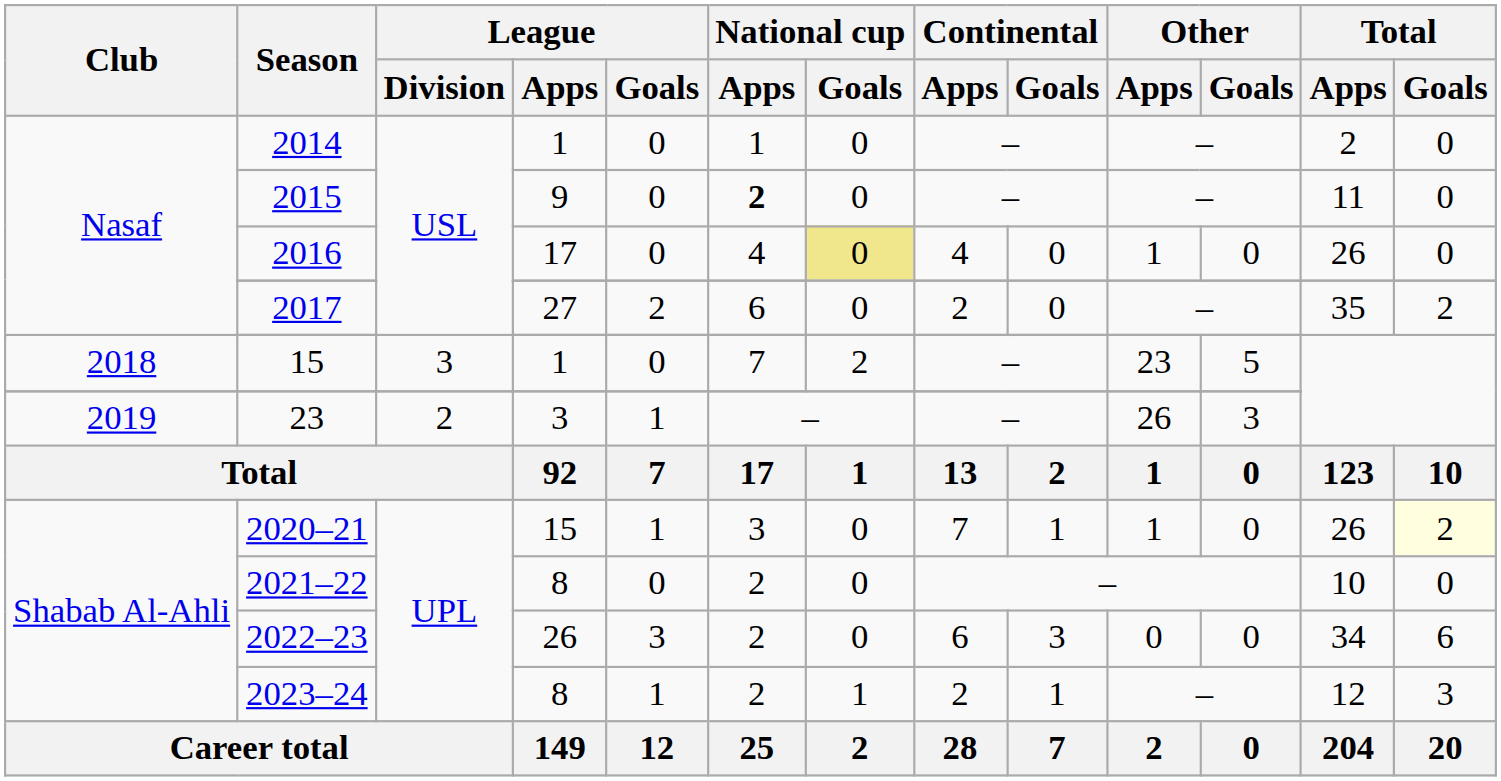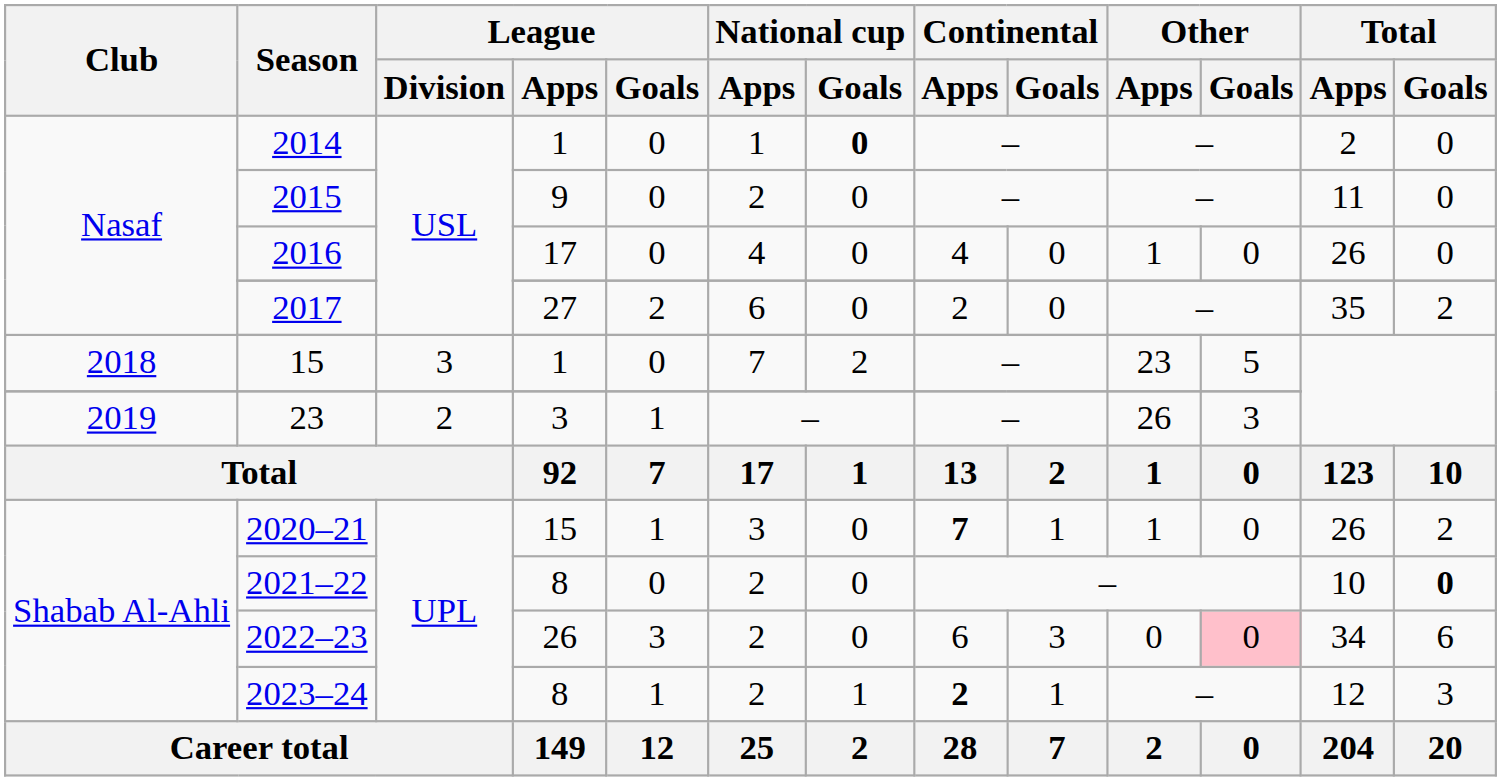(860, 142) normal -> (860, 142) bold
(757, 197) bold -> (757, 197) normal
(860, 252) khaki background -> (860, 252) no background
(960, 527) normal -> (960, 527) bold
(1445, 527) lightyellow background -> (1445, 527) no background
(1445, 582) normal -> (1445, 582) bold
(1251, 637) no background -> (1251, 637) pink background
(960, 692) normal -> (960, 692) bold
